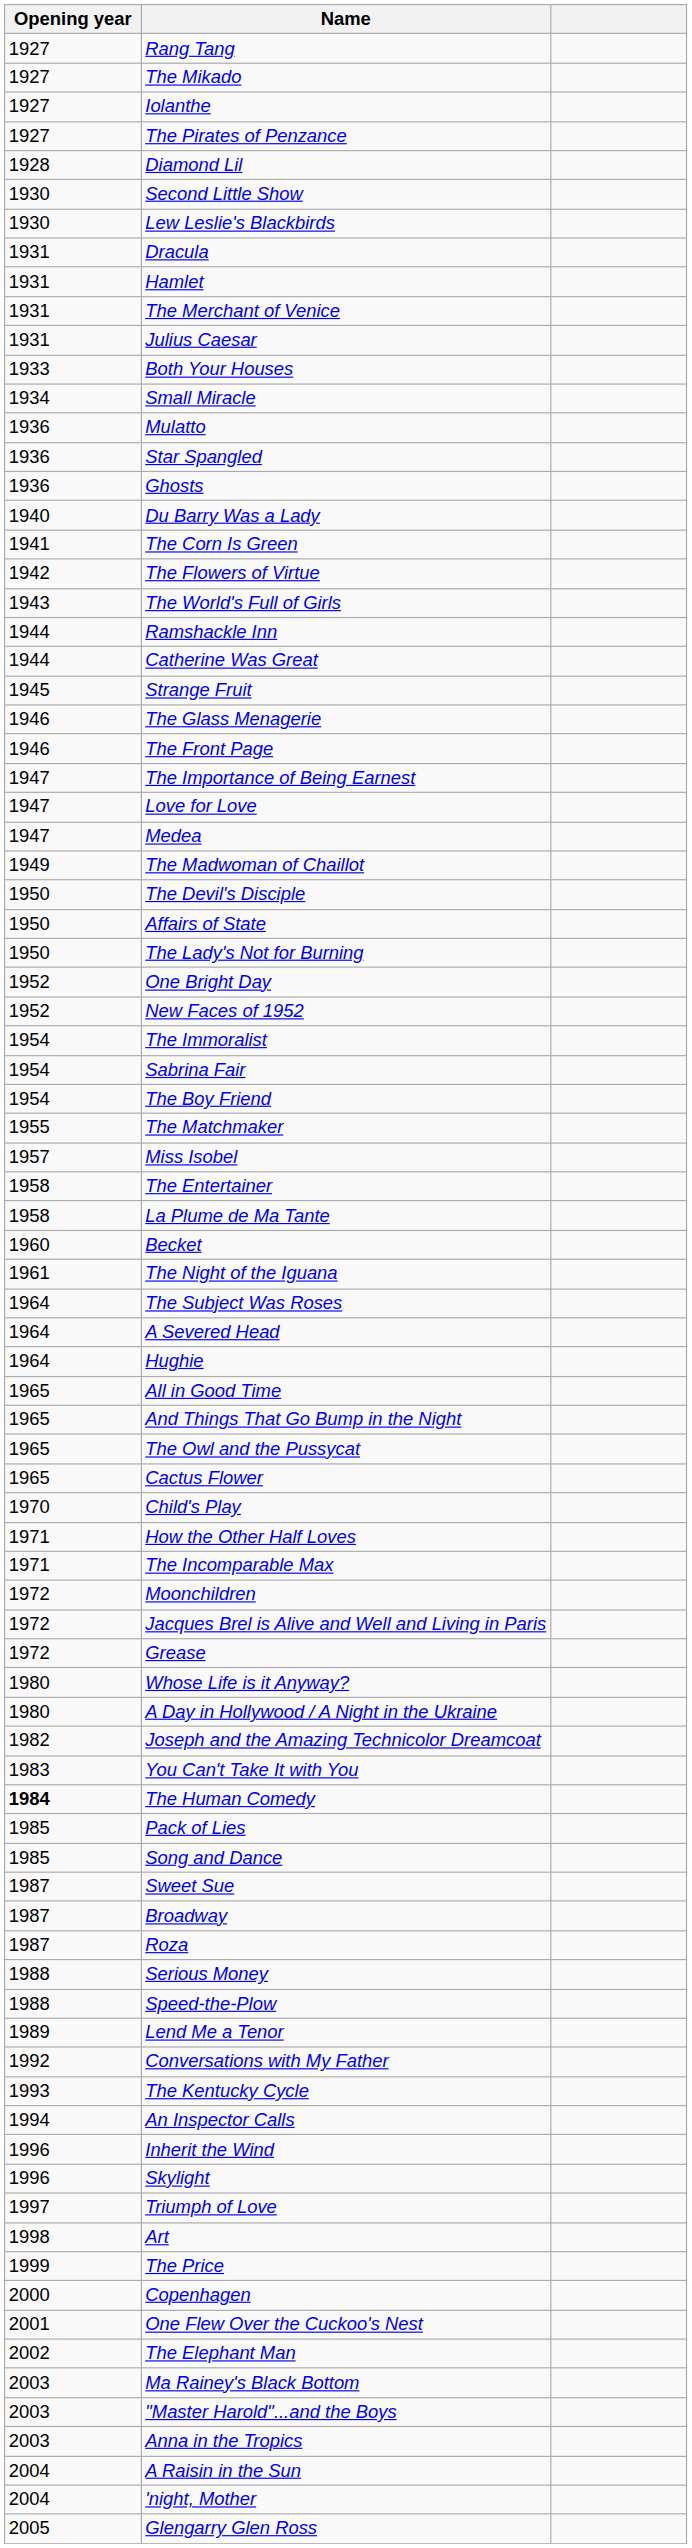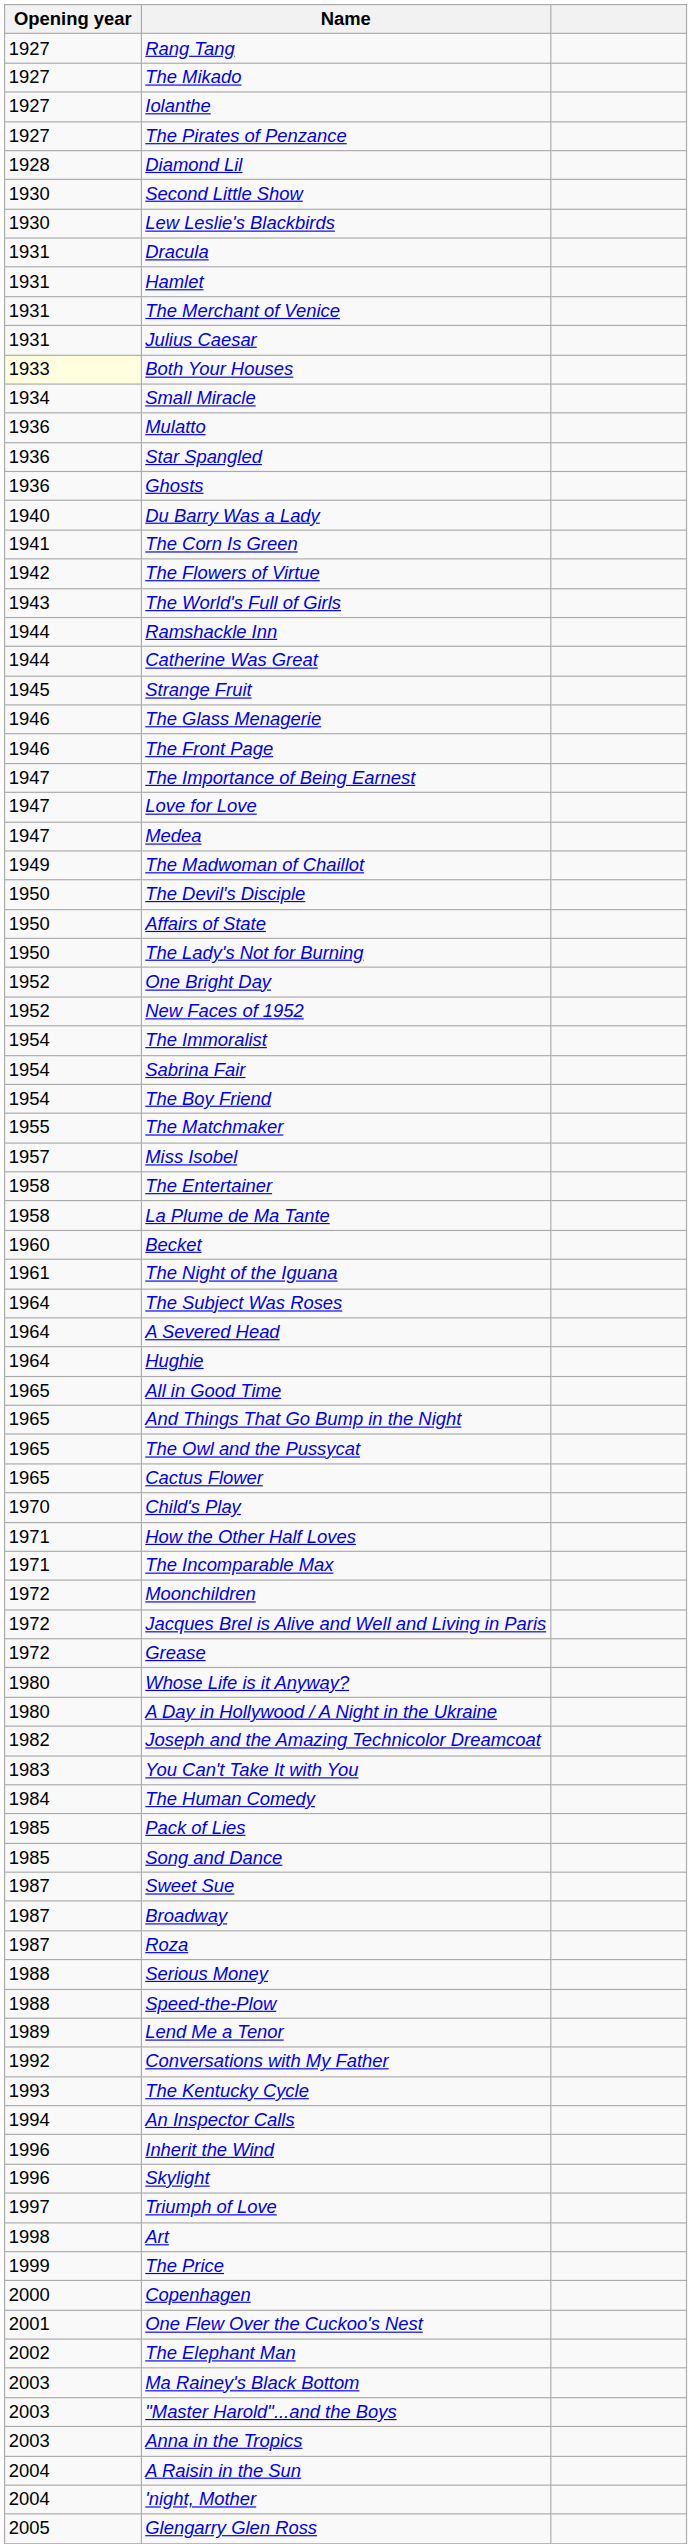(29, 369) no background -> (29, 369) lightyellow background
(29, 1799) bold -> (29, 1799) normal
